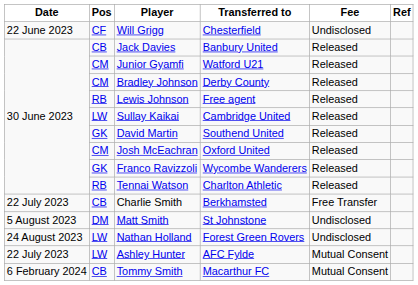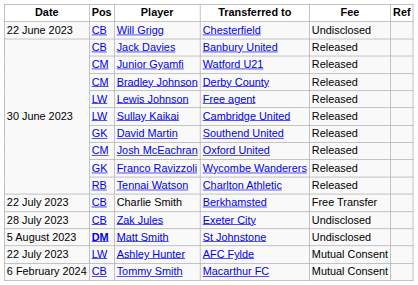(99, 30) CF -> (99, 30) CB
(99, 99) RB -> (99, 99) LW
+ row: (140, 220)
(100, 220) normal -> (100, 237) bold
- row: (154, 237)
